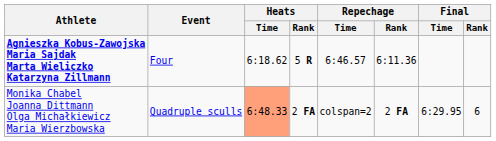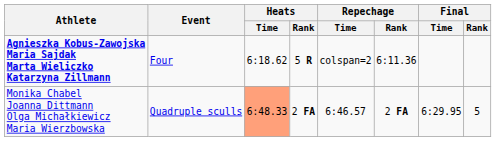(346, 61) 6:46.57 -> (346, 61) colspan=2
(346, 111) colspan=2 -> (346, 111) 6:46.57
(477, 111) 6 -> (477, 111) 5
